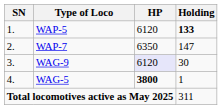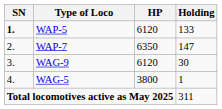(11, 29) normal -> (11, 29) bold
(186, 29) bold -> (186, 29) normal
(147, 63) lavender background -> (147, 63) no background
(147, 79) bold -> (147, 79) normal
